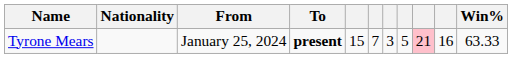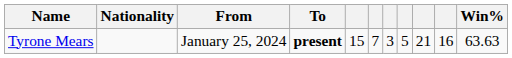(423, 41) pink background -> (423, 41) no background
(482, 41) 63.33 -> (482, 41) 63.63
